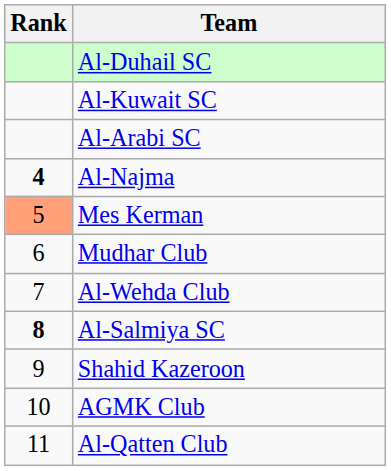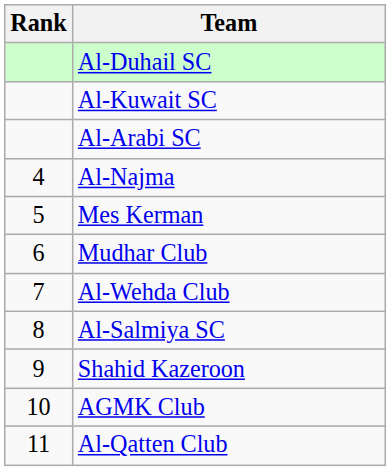(39, 176) bold -> (39, 176) normal
(39, 215) lightsalmon background -> (39, 215) no background
(39, 330) bold -> (39, 330) normal
